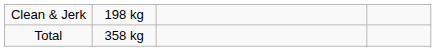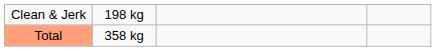(48, 35) no background -> (48, 35) lightsalmon background
